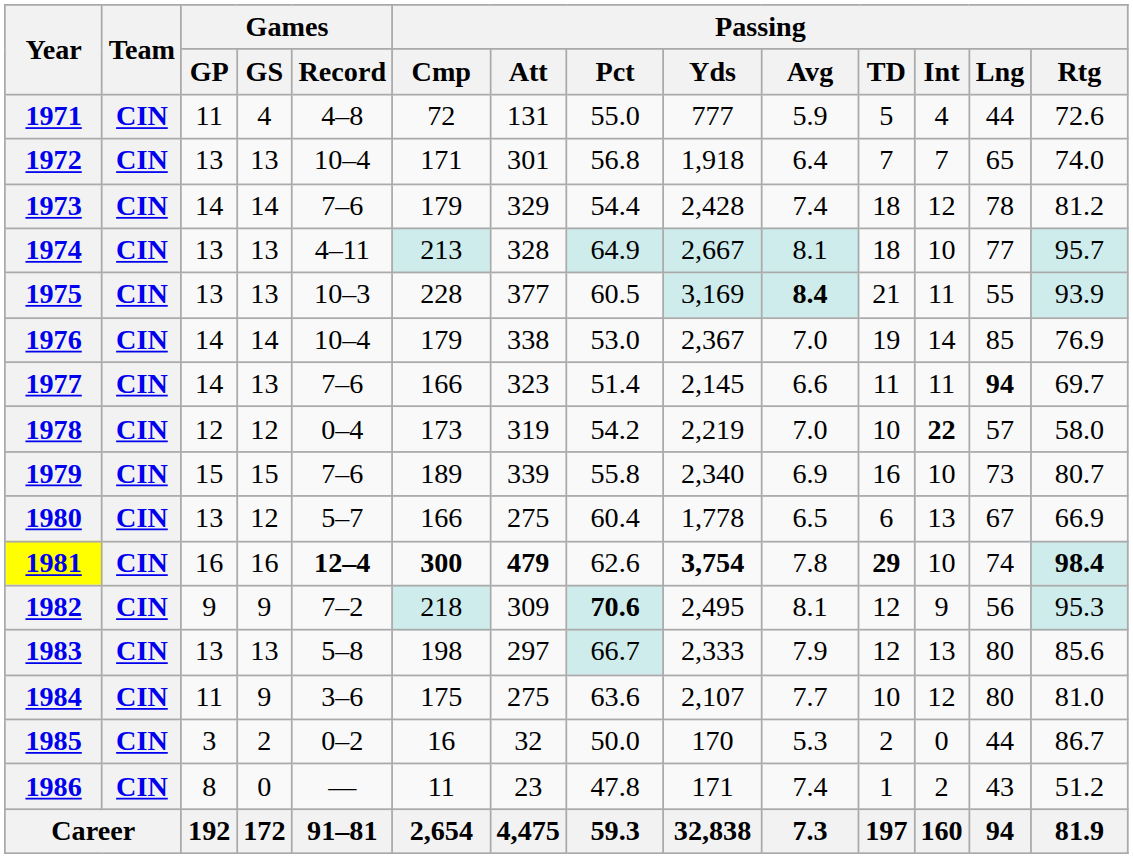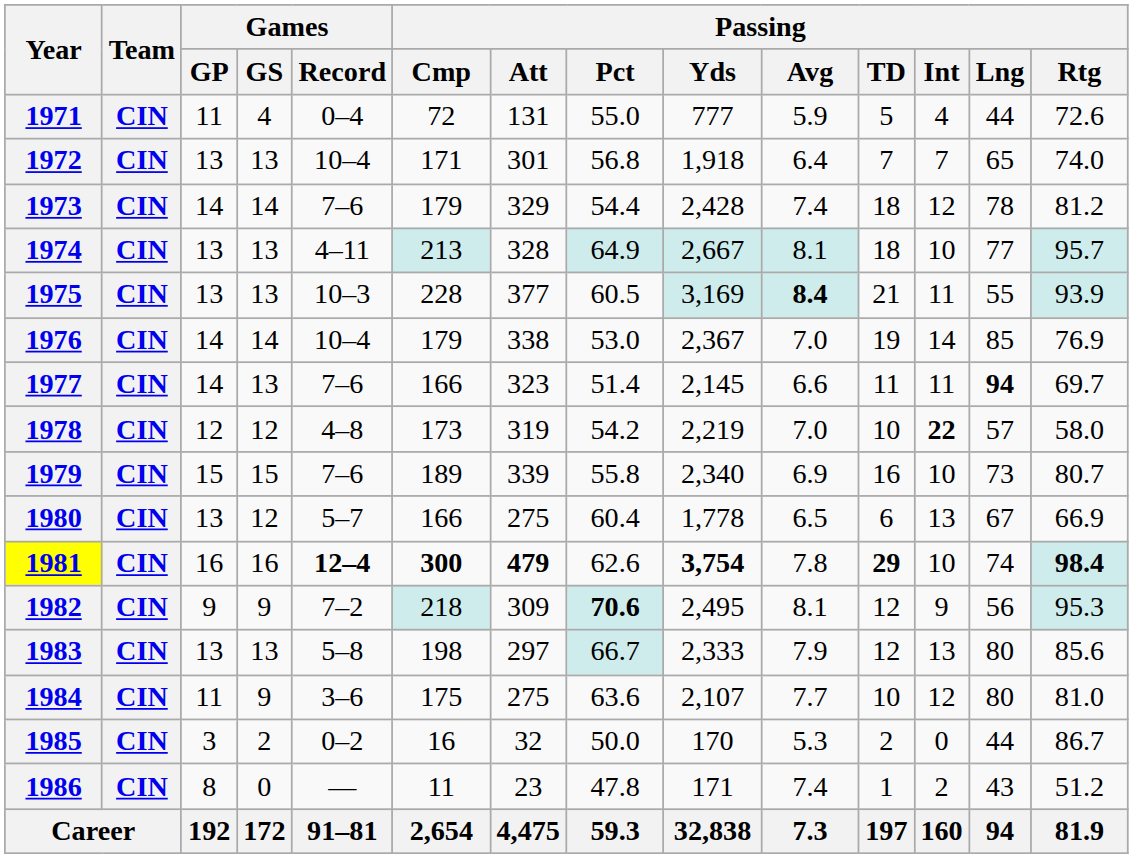(342, 116) 4–8 -> (342, 116) 0–4
(342, 428) 0–4 -> (342, 428) 4–8
